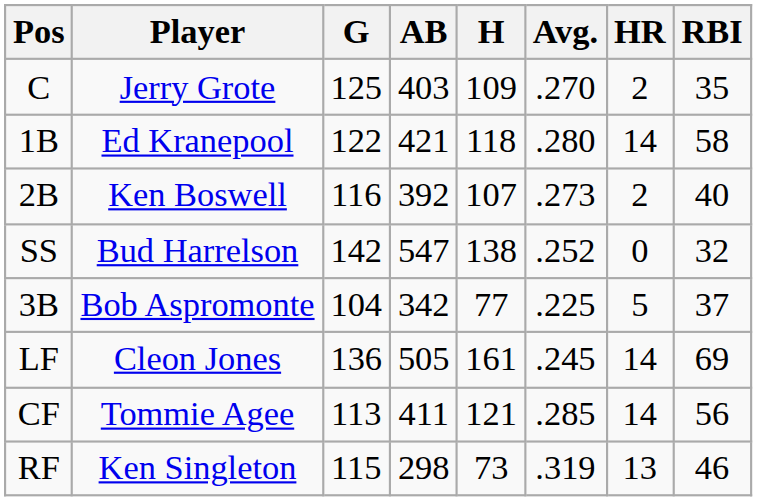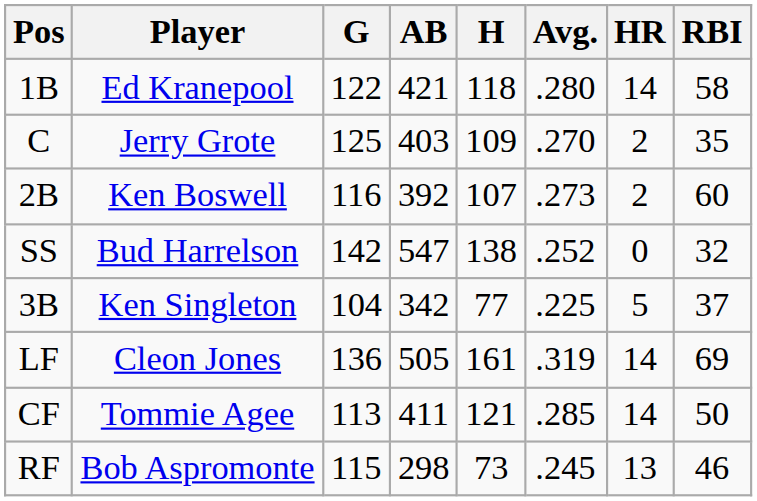rows swapped: (39, 86) <-> (39, 140)
(712, 195) 40 -> (712, 195) 60
(198, 304) Bob Aspromonte -> (198, 304) Ken Singleton
(565, 359) .245 -> (565, 359) .319
(712, 413) 56 -> (712, 413) 50
(198, 468) Ken Singleton -> (198, 468) Bob Aspromonte
(565, 468) .319 -> (565, 468) .245
